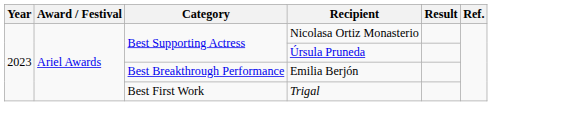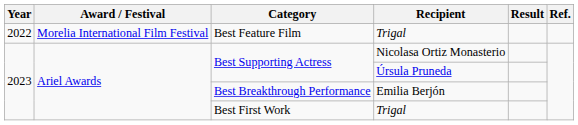+ row: (258, 33)
